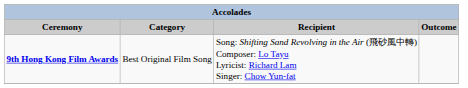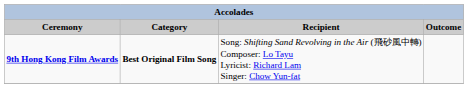(167, 59) normal -> (169, 59) bold
